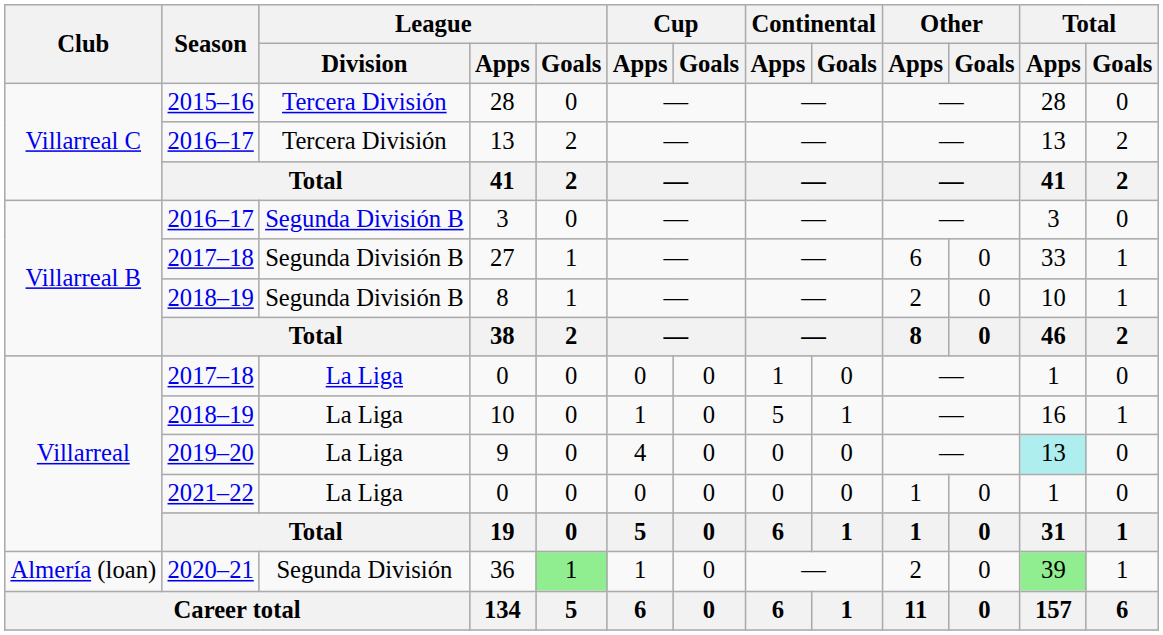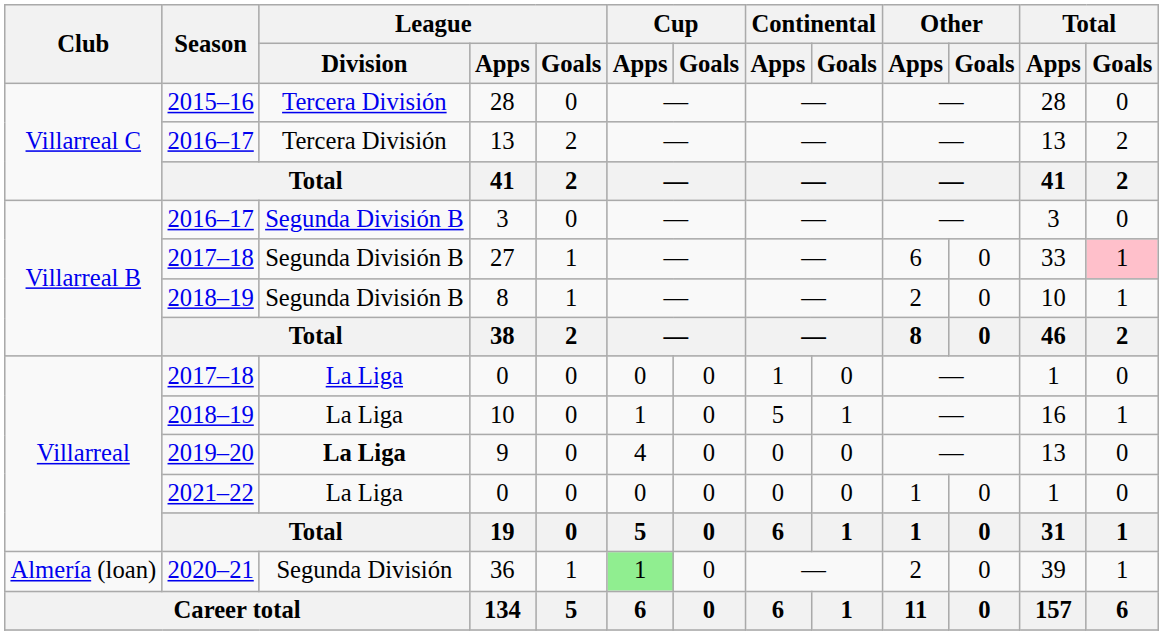(1122, 258) no background -> (1122, 258) pink background
(364, 453) normal -> (364, 453) bold
(1053, 453) paleturquoise background -> (1053, 453) no background
(571, 571) lightgreen background -> (571, 571) no background
(640, 571) no background -> (640, 571) lightgreen background
(1053, 571) lightgreen background -> (1053, 571) no background
